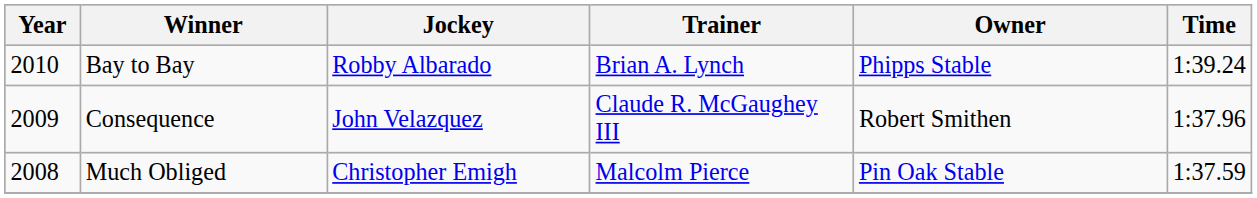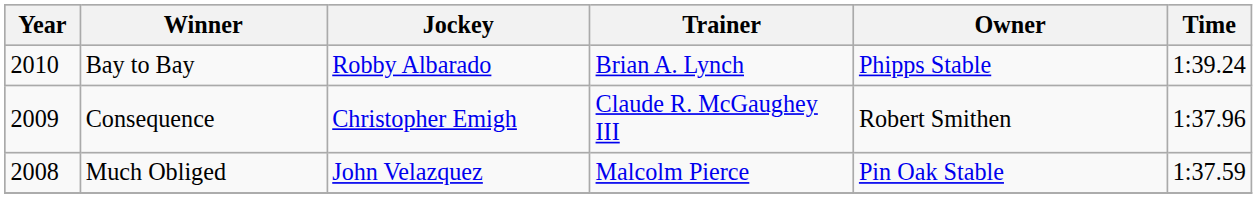(408, 118) John Velazquez -> (425, 118) Christopher Emigh
(425, 173) Christopher Emigh -> (408, 173) John Velazquez
